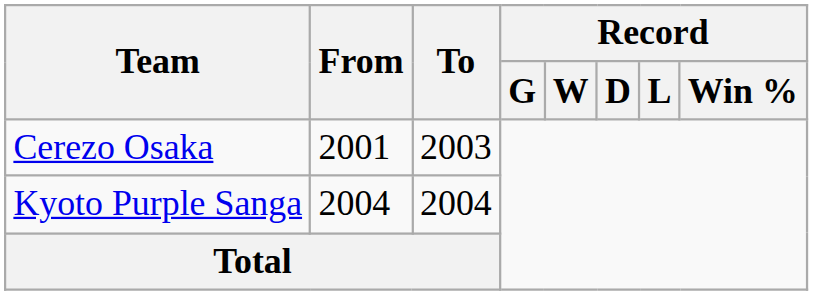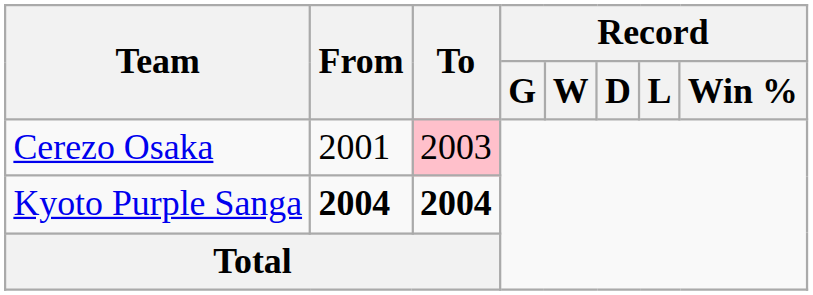(456, 146) no background -> (456, 146) pink background
(354, 203) normal -> (354, 203) bold
(456, 203) normal -> (456, 203) bold
